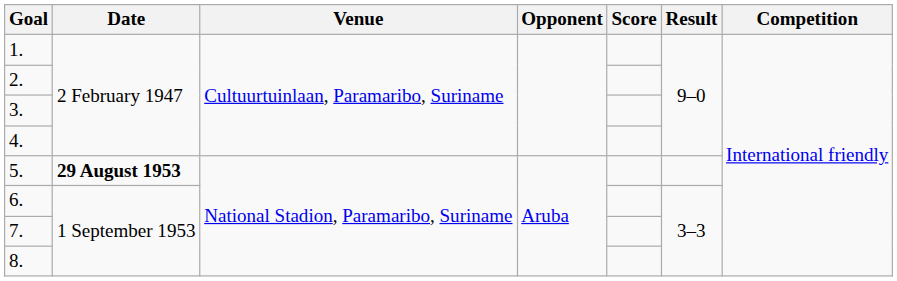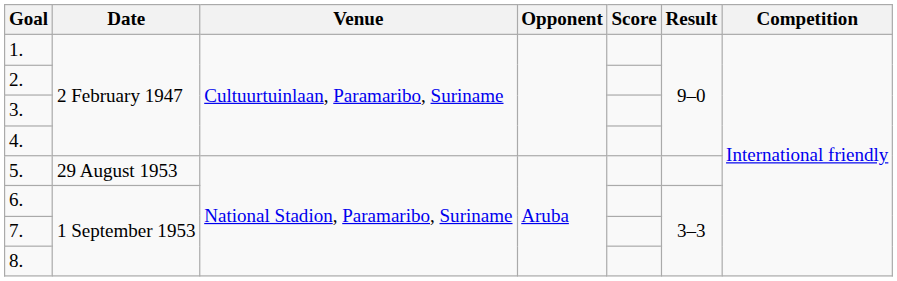(119, 170) bold -> (117, 170) normal
